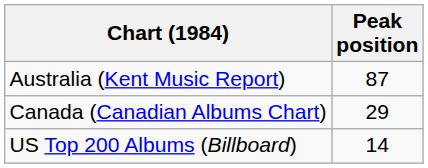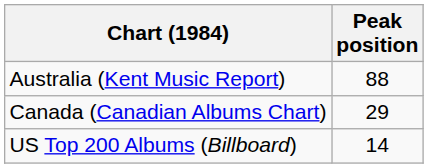(377, 78) 87 -> (377, 78) 88
